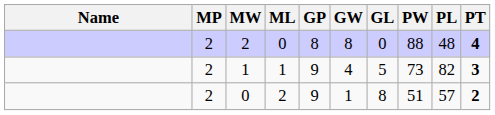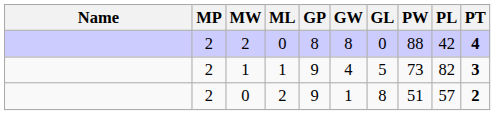(447, 43) 48 -> (447, 43) 42
